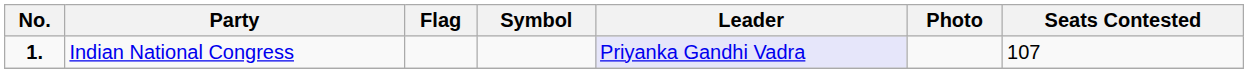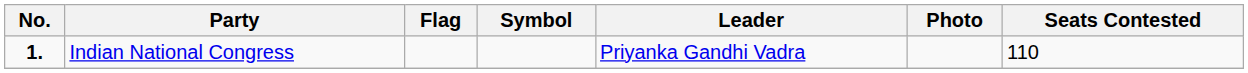(703, 52) lavender background -> (703, 52) no background
(1024, 52) 107 -> (1023, 52) 110
